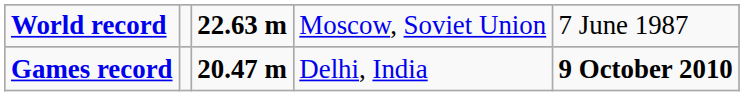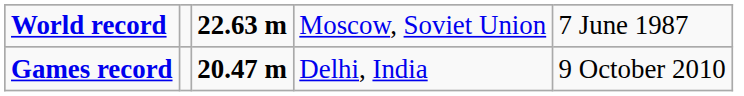(646, 68) bold -> (642, 68) normal
